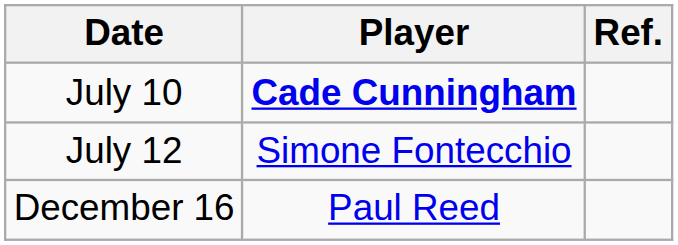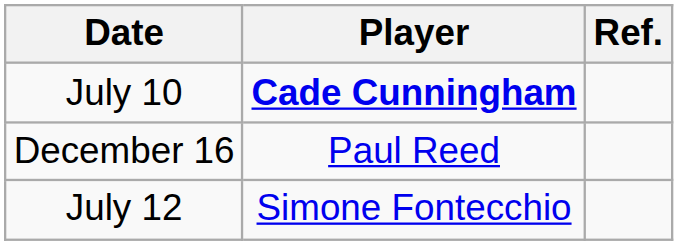rows swapped: (124, 150) <-> (124, 208)
